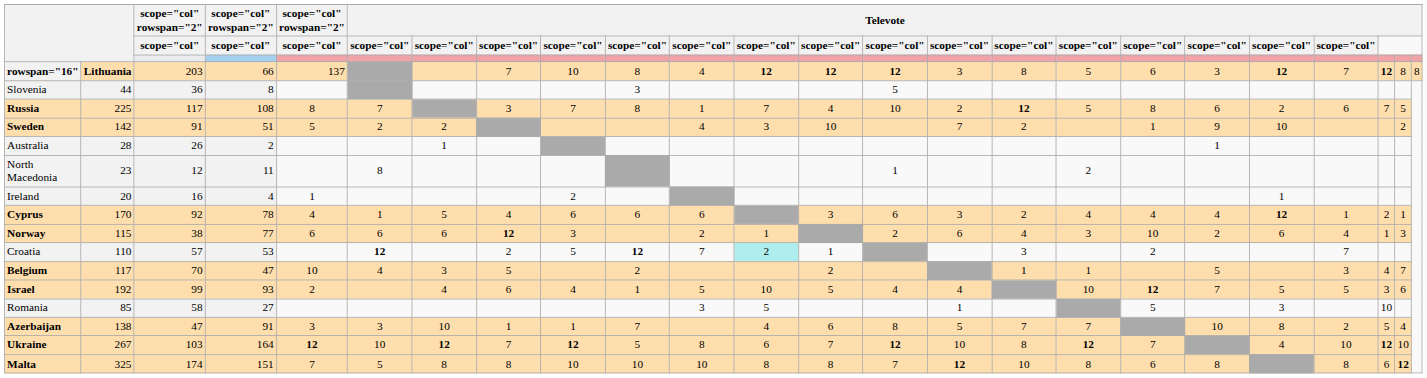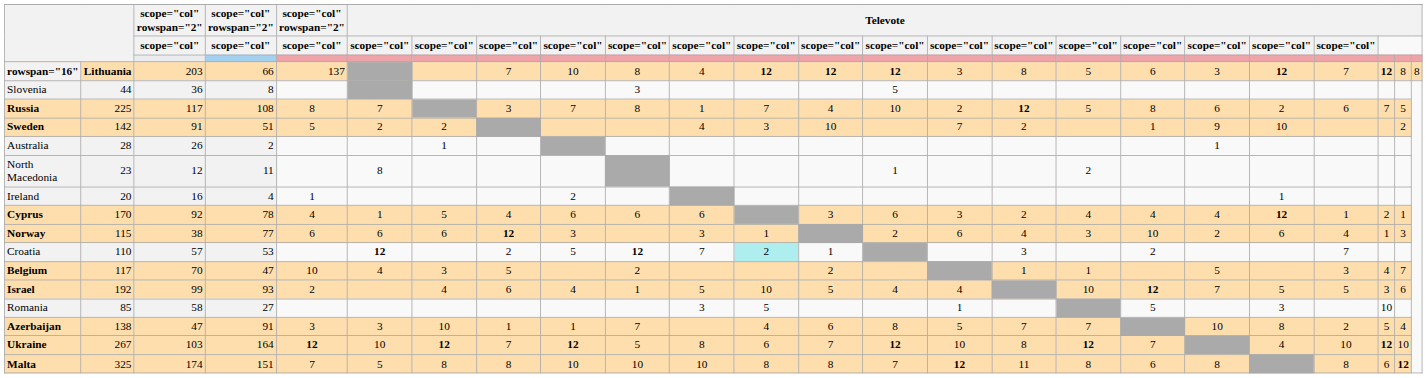(702, 233) 2 -> (702, 233) 3
(1024, 363) 10 -> (1024, 363) 11
